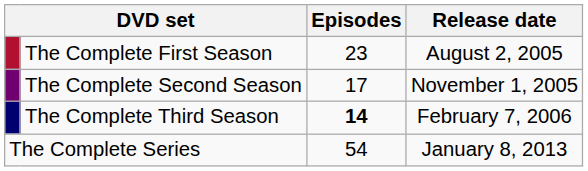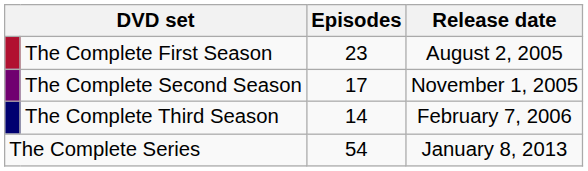(356, 117) bold -> (356, 117) normal
